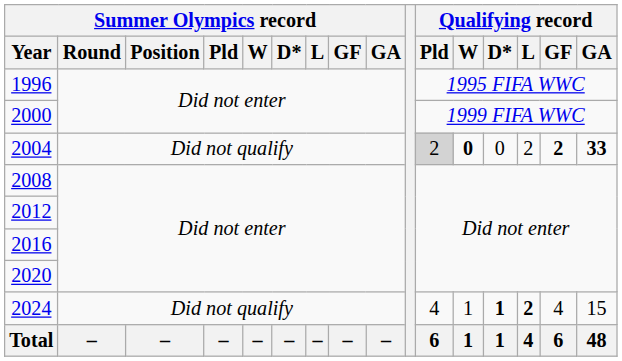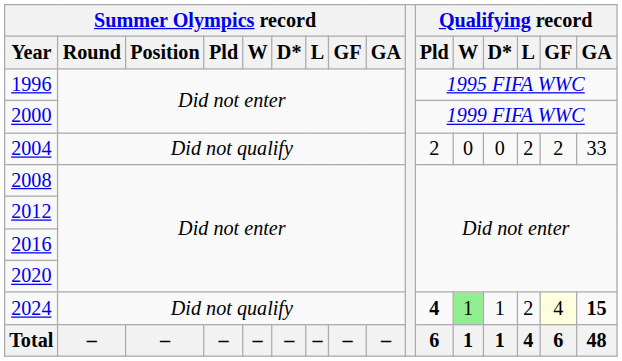(434, 148) lightgrey background -> (434, 148) no background
(468, 148) bold -> (468, 148) normal
(558, 148) bold -> (558, 148) normal
(597, 148) bold -> (597, 148) normal
(434, 308) normal -> (434, 308) bold
(468, 308) no background -> (468, 308) lightgreen background
(500, 308) bold -> (500, 308) normal
(528, 308) bold -> (528, 308) normal
(558, 308) no background -> (558, 308) lightyellow background
(597, 308) normal -> (597, 308) bold
